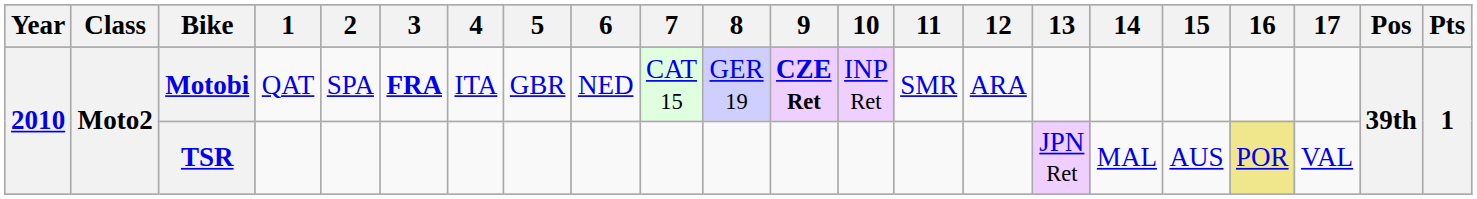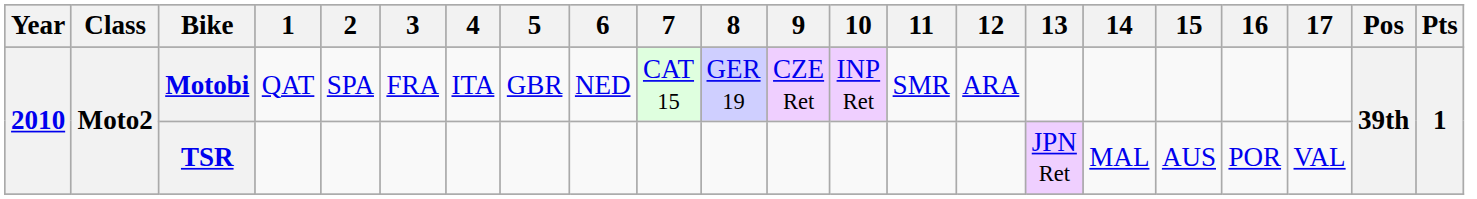(414, 84) bold -> (413, 84) normal
(804, 84) bold -> (799, 84) normal
(1262, 157) khaki background -> (1255, 157) no background
